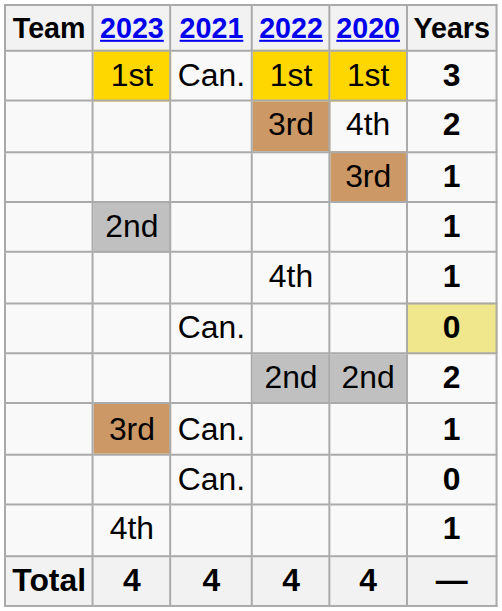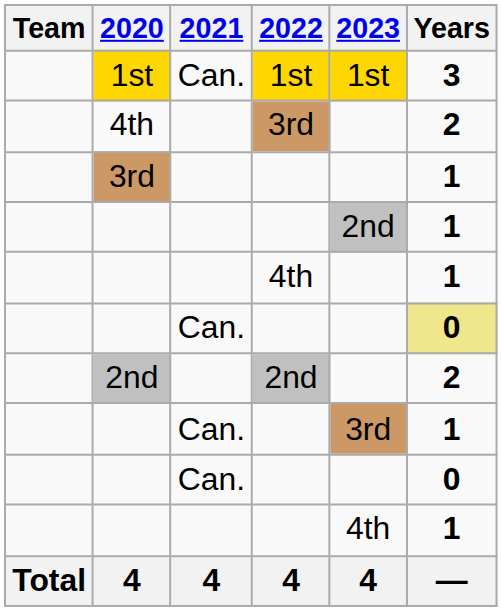columns swapped: (368, 28) <-> (132, 28)
